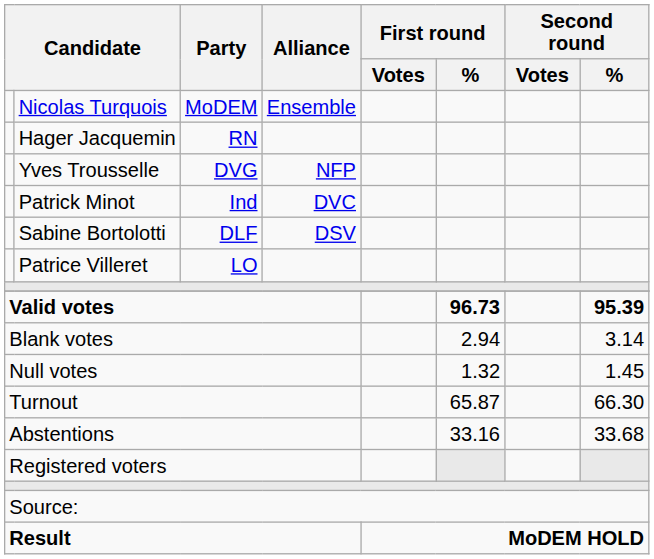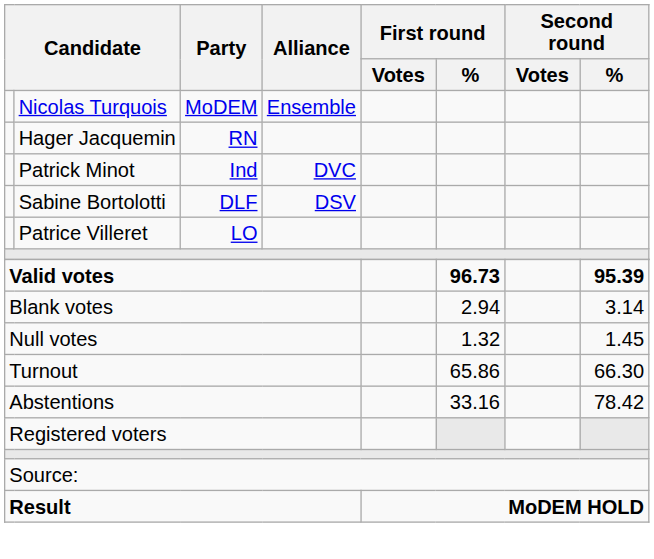- row: (89, 170)
(475, 402) 65.87 -> (475, 370) 65.86
(619, 434) 33.68 -> (619, 402) 78.42
